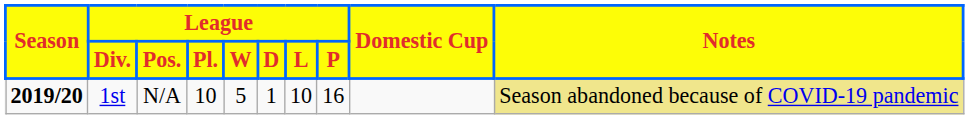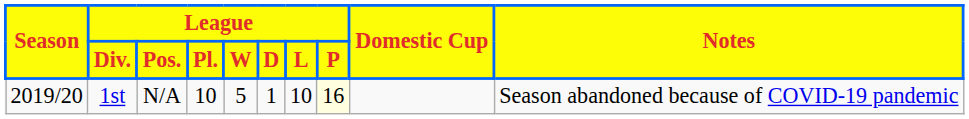(47, 96) bold -> (47, 96) normal
(333, 96) no background -> (333, 96) lightyellow background
(729, 96) khaki background -> (729, 96) no background
